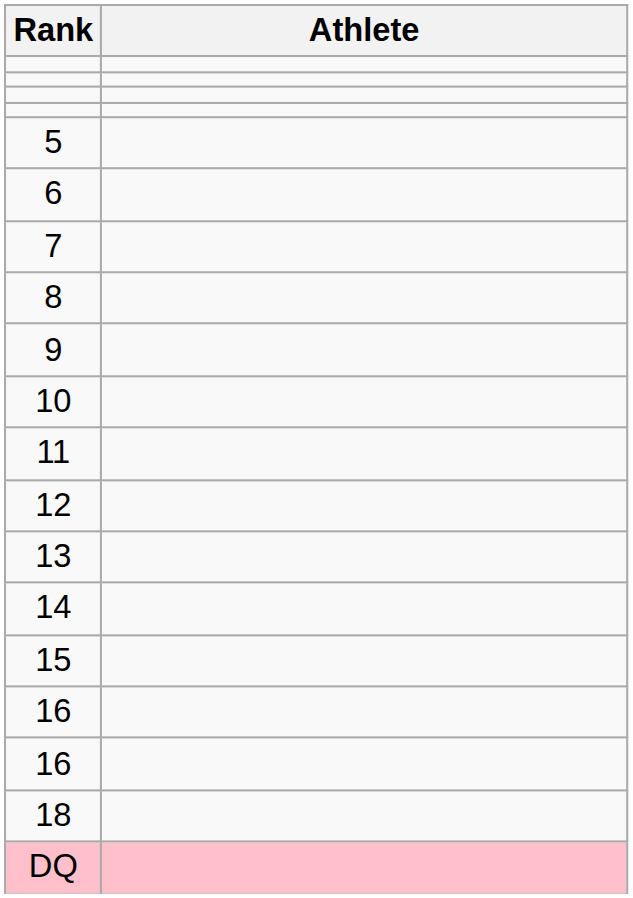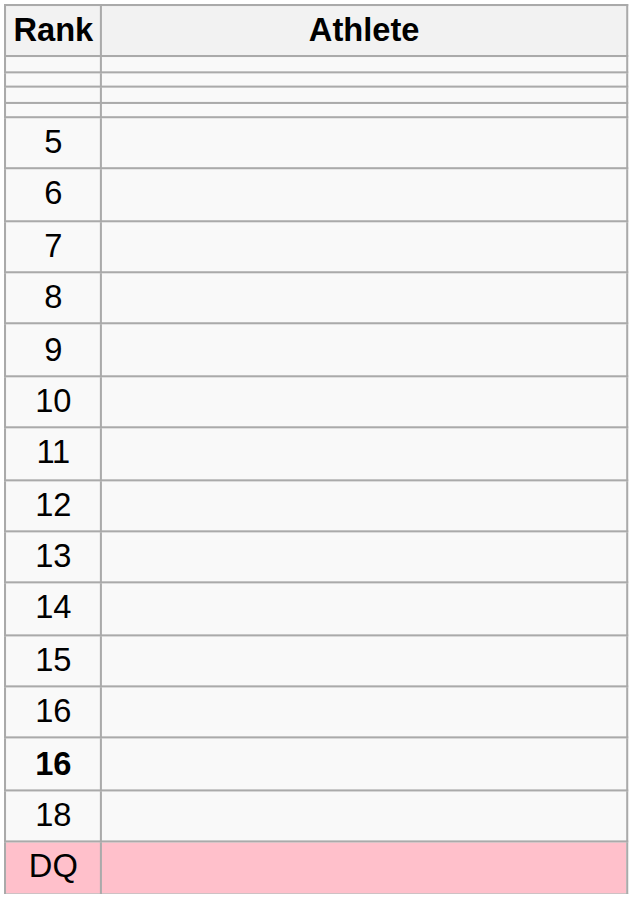(53, 763) normal -> (53, 763) bold
